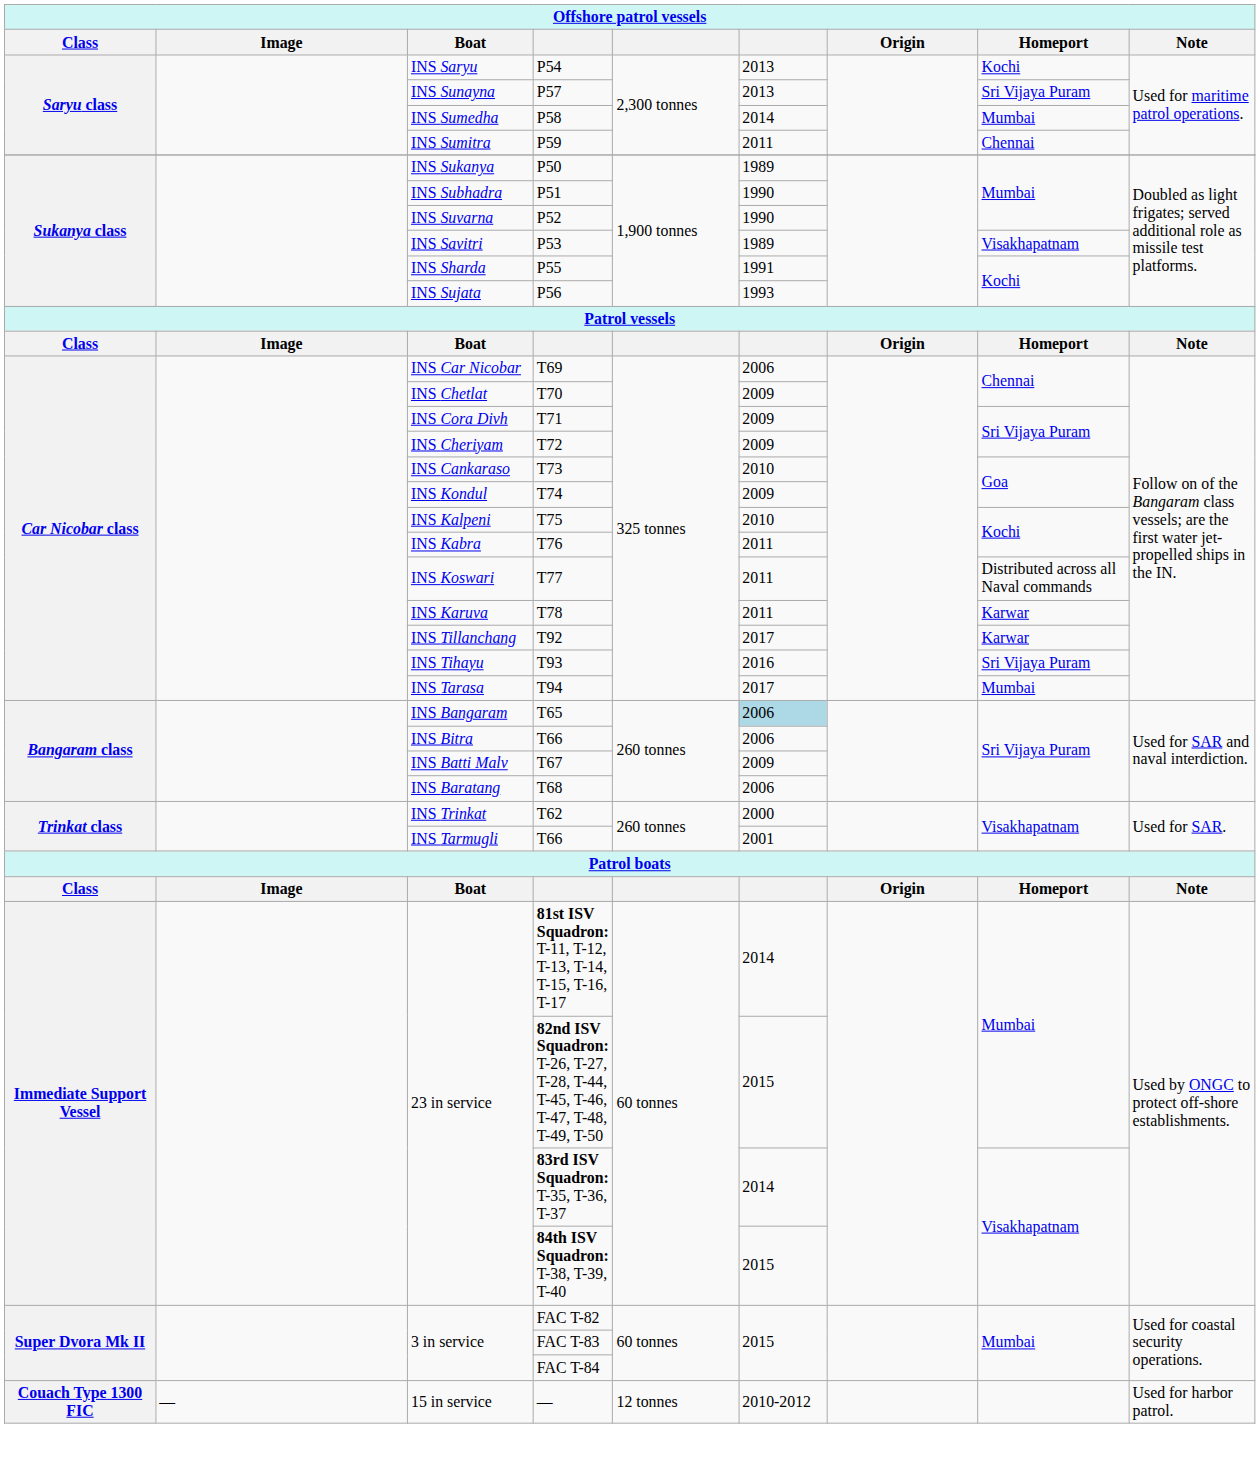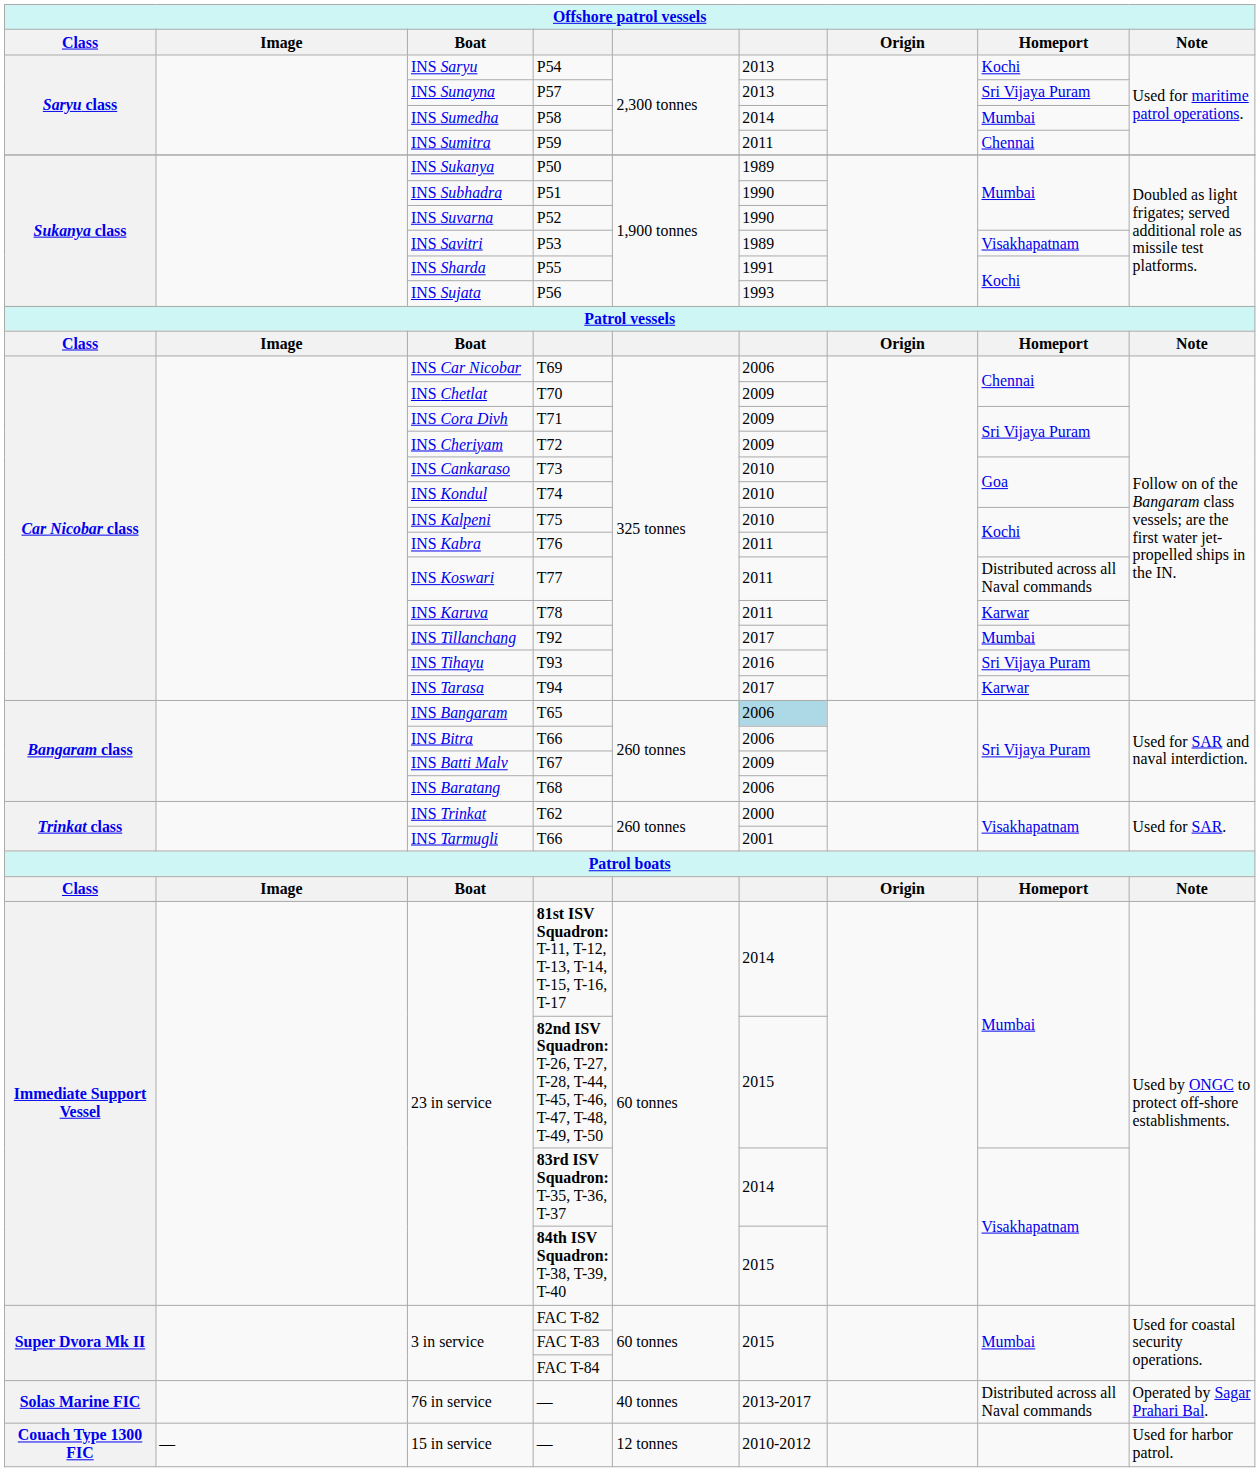(758, 494) 2009 -> (758, 494) 2010
(1005, 637) Karwar -> (1008, 637) Mumbai
(1008, 688) Mumbai -> (1005, 688) Karwar
+ row: (451, 1401)
